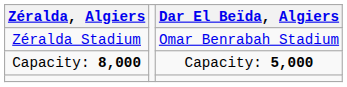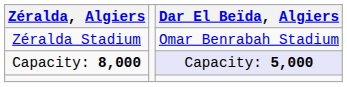(249, 63) no background -> (249, 63) lavender background
